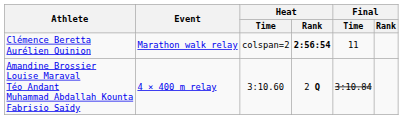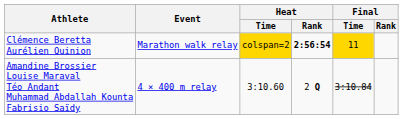(266, 45) no background -> (266, 45) gold background
(353, 45) no background -> (353, 45) gold background
